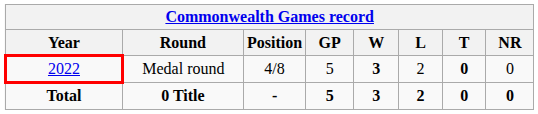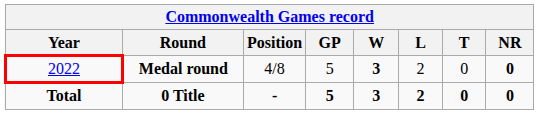(183, 68) normal -> (183, 68) bold
(464, 68) bold -> (464, 68) normal
(510, 68) normal -> (510, 68) bold
